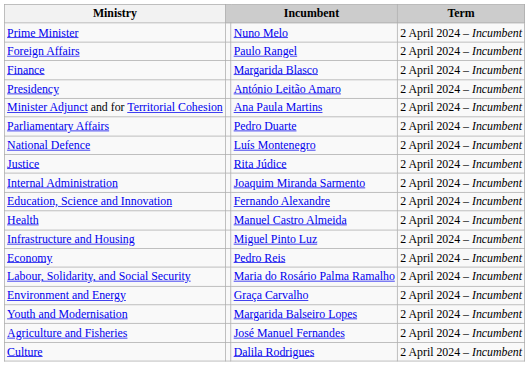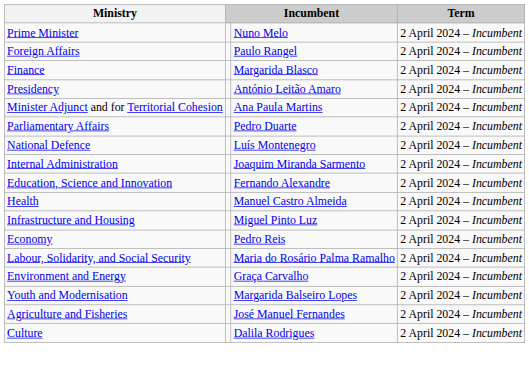- row: (23, 164)
